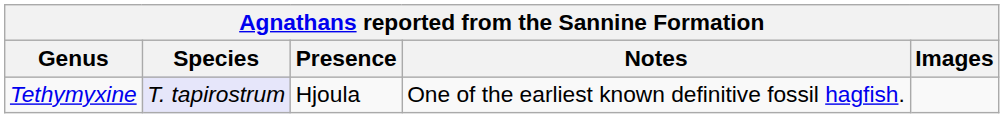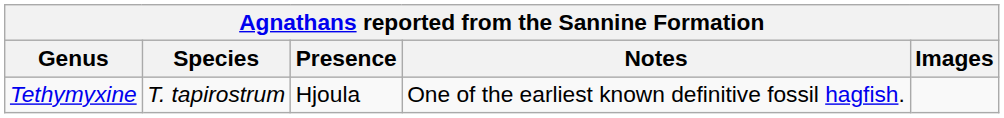(216, 94) lavender background -> (216, 94) no background
